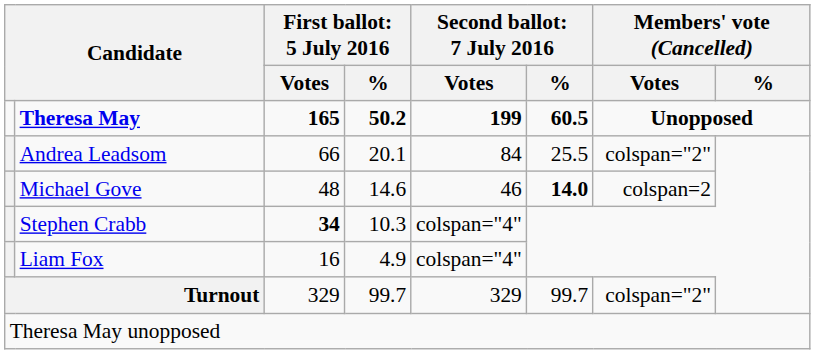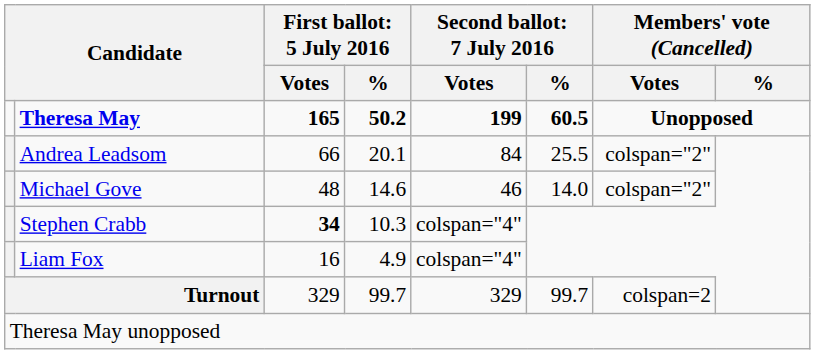(569, 189) bold -> (569, 189) normal
(667, 189) colspan=2 -> (658, 189) colspan="2"
(658, 295) colspan="2" -> (667, 295) colspan=2
